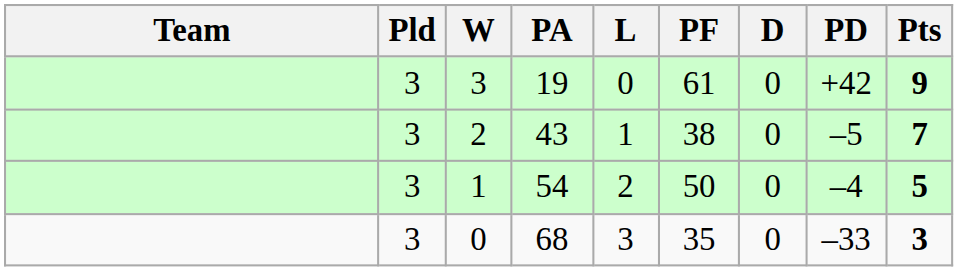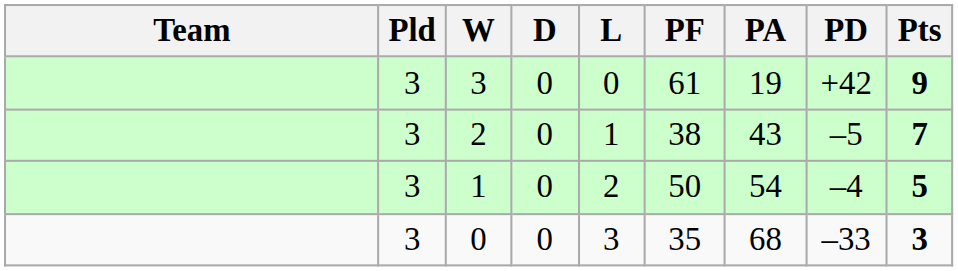columns swapped: (773, 30) <-> (552, 30)
